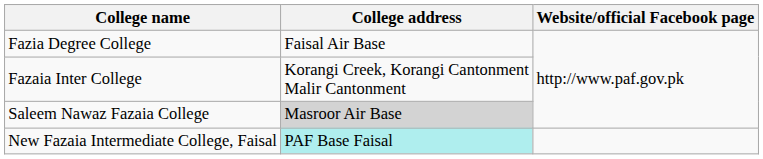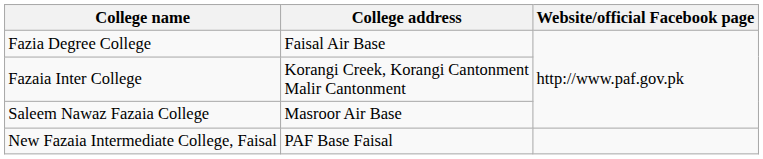(343, 114) lightgrey background -> (343, 114) no background
(339, 140) paleturquoise background -> (339, 140) no background
